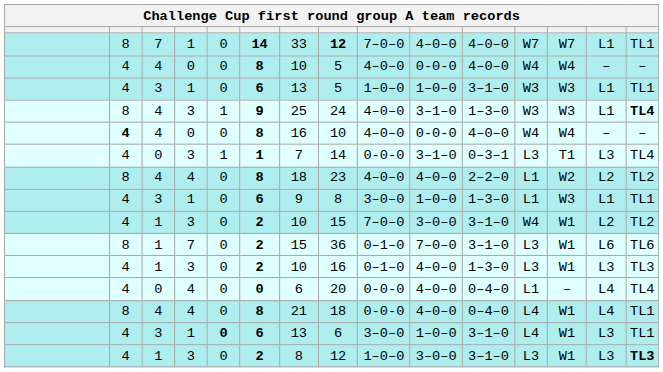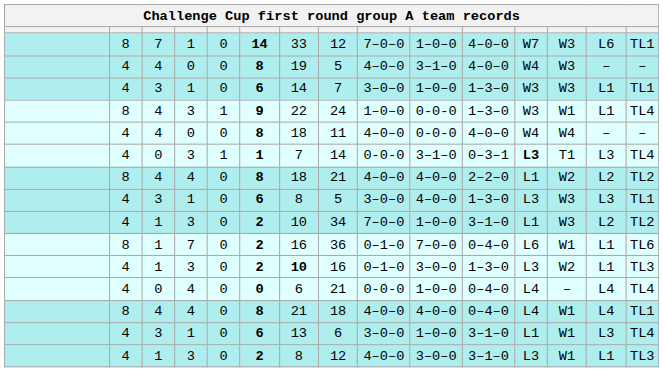(338, 44) bold -> (338, 44) normal
(436, 44) 4–0–0 -> (436, 44) 1–0–0
(567, 44) W7 -> (567, 44) W3
(606, 44) L1 -> (606, 44) L6
(299, 67) 10 -> (299, 67) 19
(436, 67) 0-0-0 -> (436, 67) 3–1–0
(567, 67) W4 -> (567, 67) W3
(299, 89) 13 -> (299, 89) 14
(338, 89) 5 -> (338, 89) 7
(384, 89) 1–0–0 -> (384, 89) 3–0–0
(489, 89) 3–1–0 -> (489, 89) 1–3–0
(299, 111) 25 -> (299, 111) 22
(384, 111) 4–0–0 -> (384, 111) 1–0–0
(436, 111) 3–1–0 -> (436, 111) 0-0-0
(567, 111) W3 -> (567, 111) W1
(642, 111) bold -> (642, 111) normal
(126, 133) bold -> (126, 133) normal
(299, 133) 16 -> (299, 133) 18
(338, 133) 10 -> (338, 133) 11
(531, 156) normal -> (531, 156) bold
(338, 178) 23 -> (338, 178) 21
(299, 200) 9 -> (299, 200) 8
(338, 200) 8 -> (338, 200) 5
(436, 200) 1–0–0 -> (436, 200) 4–0–0
(531, 200) L1 -> (531, 200) L3
(606, 200) L1 -> (606, 200) L3
(338, 222) 15 -> (338, 222) 34
(436, 222) 3–0–0 -> (436, 222) 1–0–0
(531, 222) W4 -> (531, 222) L1
(567, 222) W1 -> (567, 222) W3
(299, 245) 15 -> (299, 245) 16
(489, 245) 3–1–0 -> (489, 245) 0–4–0
(531, 245) L3 -> (531, 245) L6
(606, 245) L6 -> (606, 245) L1
(299, 267) normal -> (299, 267) bold
(436, 267) 4–0–0 -> (436, 267) 3–0–0
(567, 267) W1 -> (567, 267) W2
(606, 267) L3 -> (606, 267) L1
(338, 289) 20 -> (338, 289) 21
(436, 289) 4–0–0 -> (436, 289) 1–0–0
(531, 289) L1 -> (531, 289) L4
(384, 311) 0-0-0 -> (384, 311) 4–0–0
(224, 334) bold -> (224, 334) normal
(531, 334) L4 -> (531, 334) L1
(642, 334) TL1 -> (642, 334) TL4
(384, 356) 1–0–0 -> (384, 356) 4–0–0
(606, 356) L3 -> (606, 356) L1
(642, 356) bold -> (642, 356) normal
